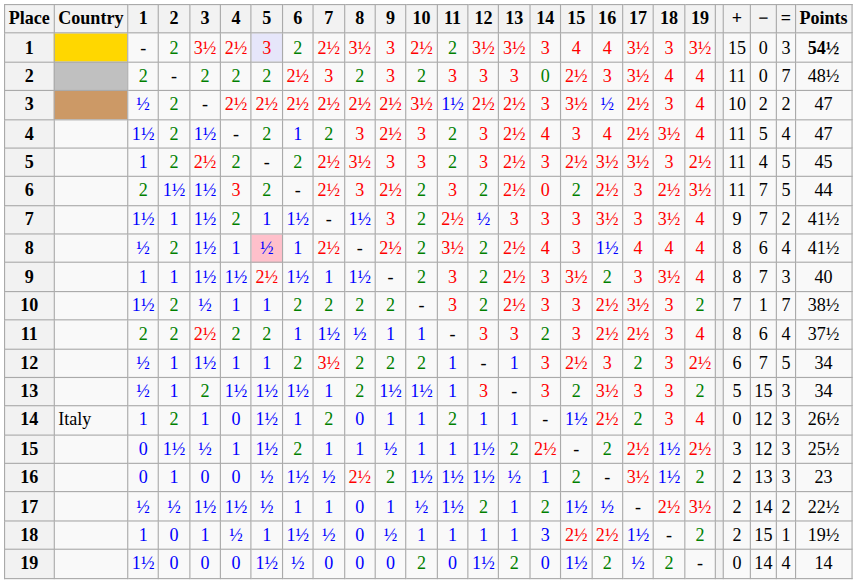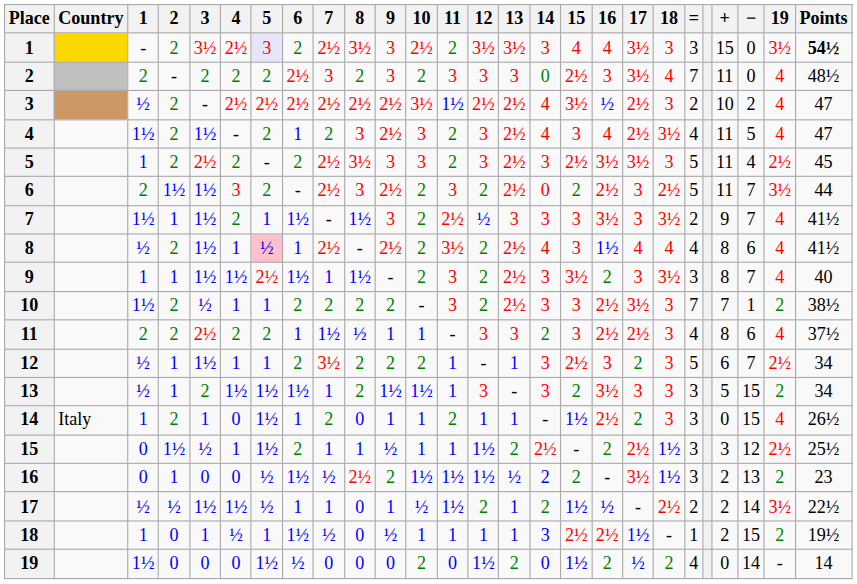columns swapped: (700, 18) <-> (786, 18)
(545, 104) 3 -> (545, 104) 4
(763, 420) 12 -> (751, 420) 15
(545, 477) 1 -> (545, 477) 2
